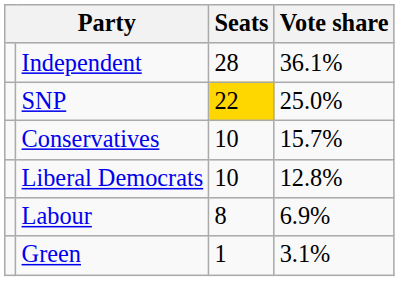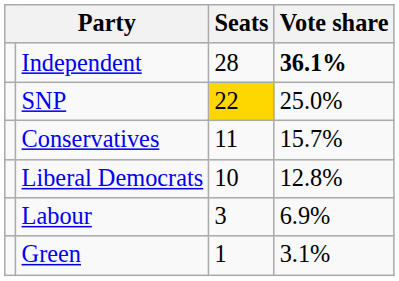(311, 62) normal -> (313, 62) bold
(227, 139) 10 -> (226, 139) 11
(221, 216) 8 -> (221, 216) 3
